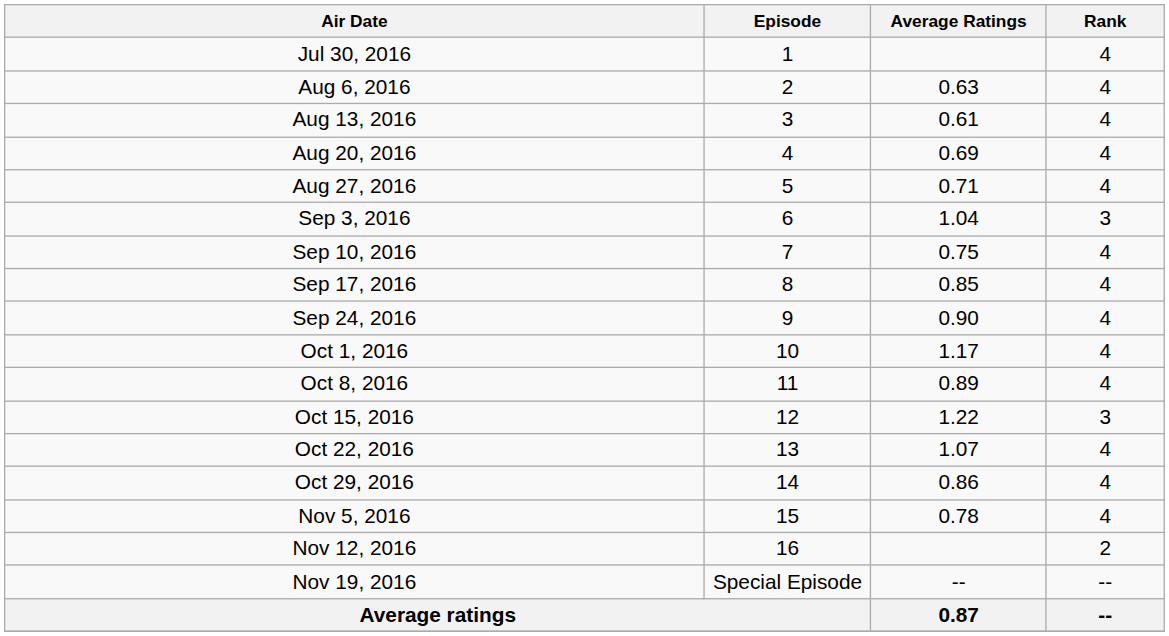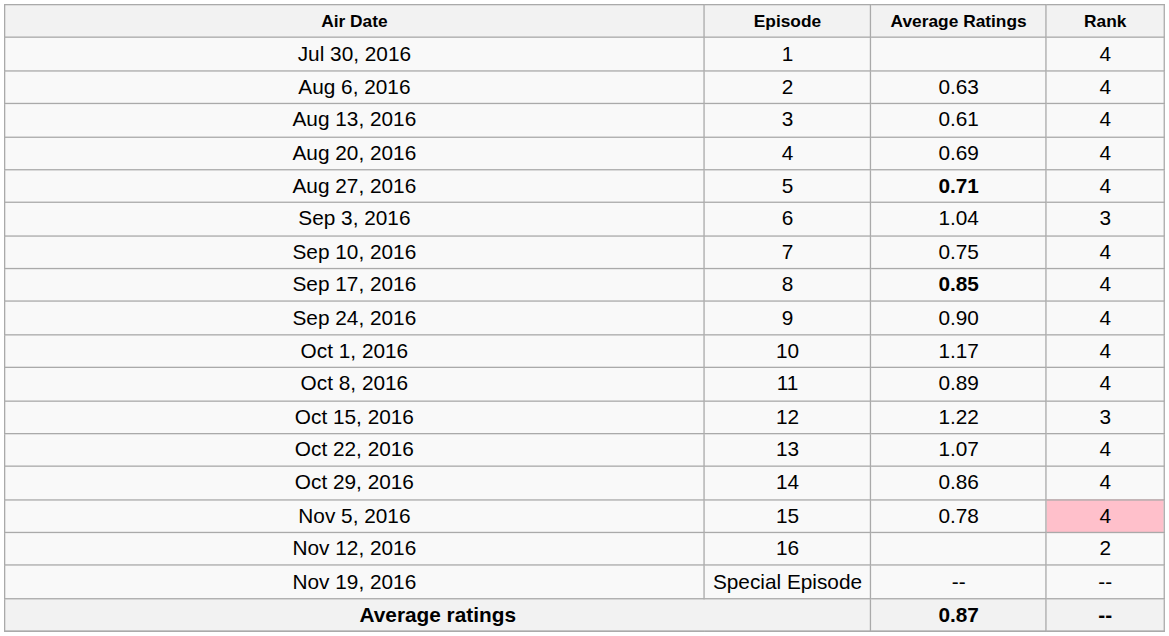(959, 185) normal -> (959, 185) bold
(959, 284) normal -> (959, 284) bold
(1105, 515) no background -> (1105, 515) pink background
